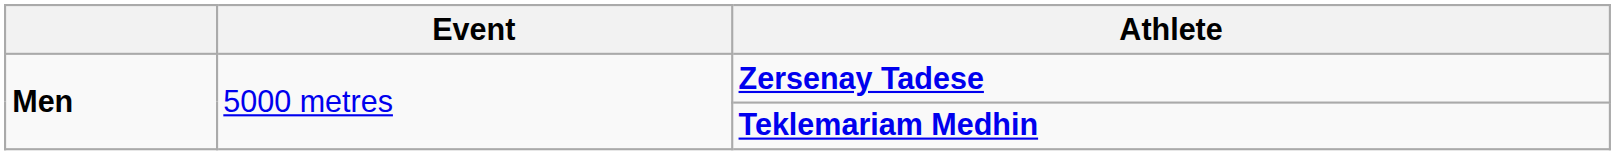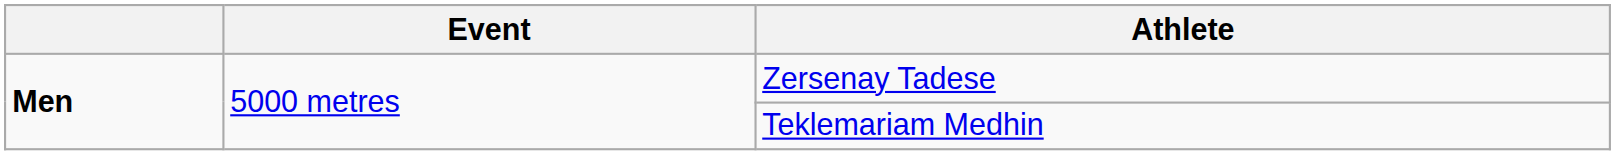(861, 78) bold -> (879, 78) normal
(888, 126) bold -> (903, 126) normal
